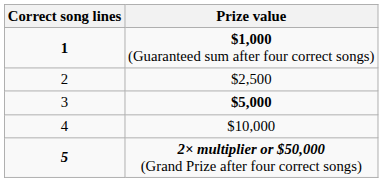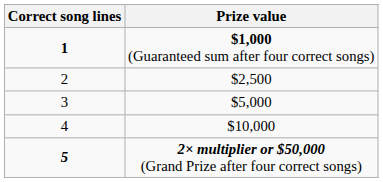(251, 102) bold -> (251, 102) normal
